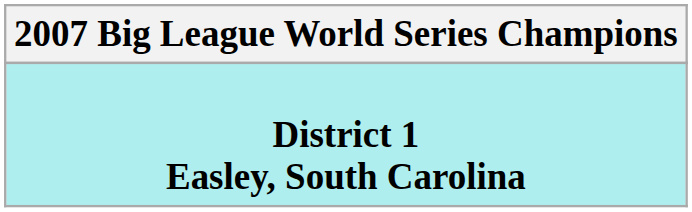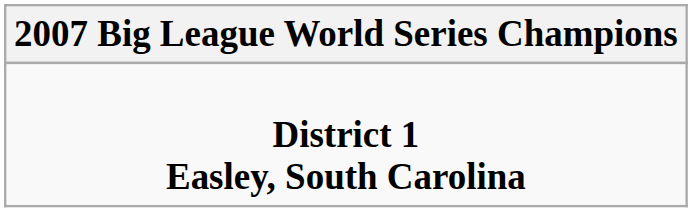(346, 154) paleturquoise background -> (346, 154) no background
